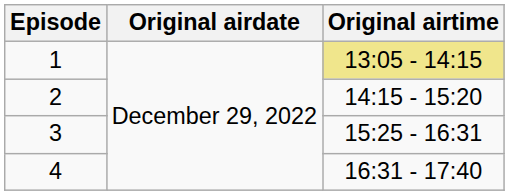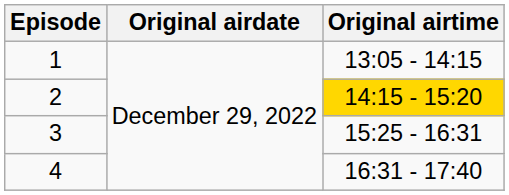(413, 60) khaki background -> (413, 60) no background
(413, 97) no background -> (413, 97) gold background
